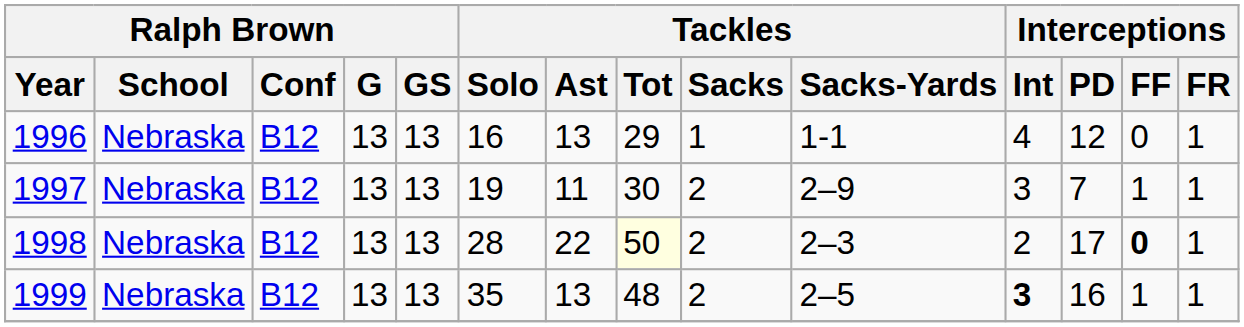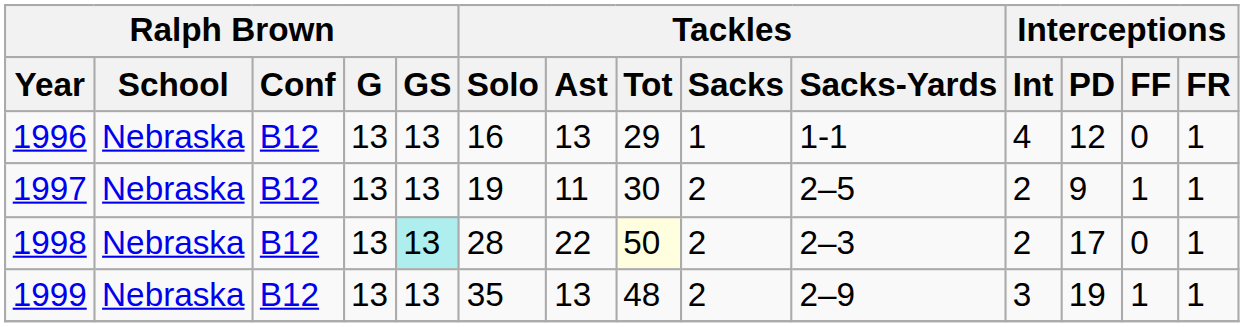(827, 189) 2–9 -> (827, 189) 2–5
(1022, 189) 3 -> (1022, 189) 2
(1078, 189) 7 -> (1078, 189) 9
(422, 242) no background -> (422, 242) paleturquoise background
(1140, 242) bold -> (1140, 242) normal
(827, 294) 2–5 -> (827, 294) 2–9
(1022, 294) bold -> (1022, 294) normal
(1087, 294) 16 -> (1087, 294) 19
